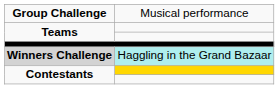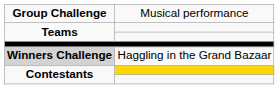(194, 56) paleturquoise background -> (194, 56) no background
